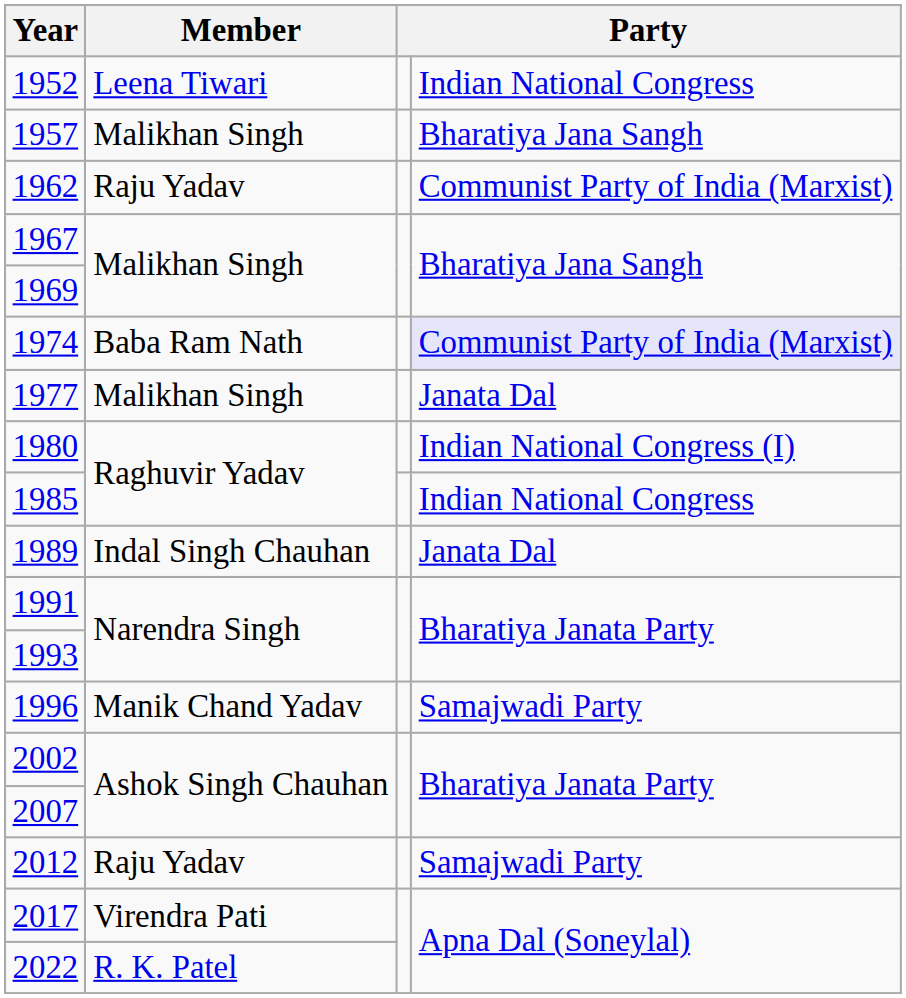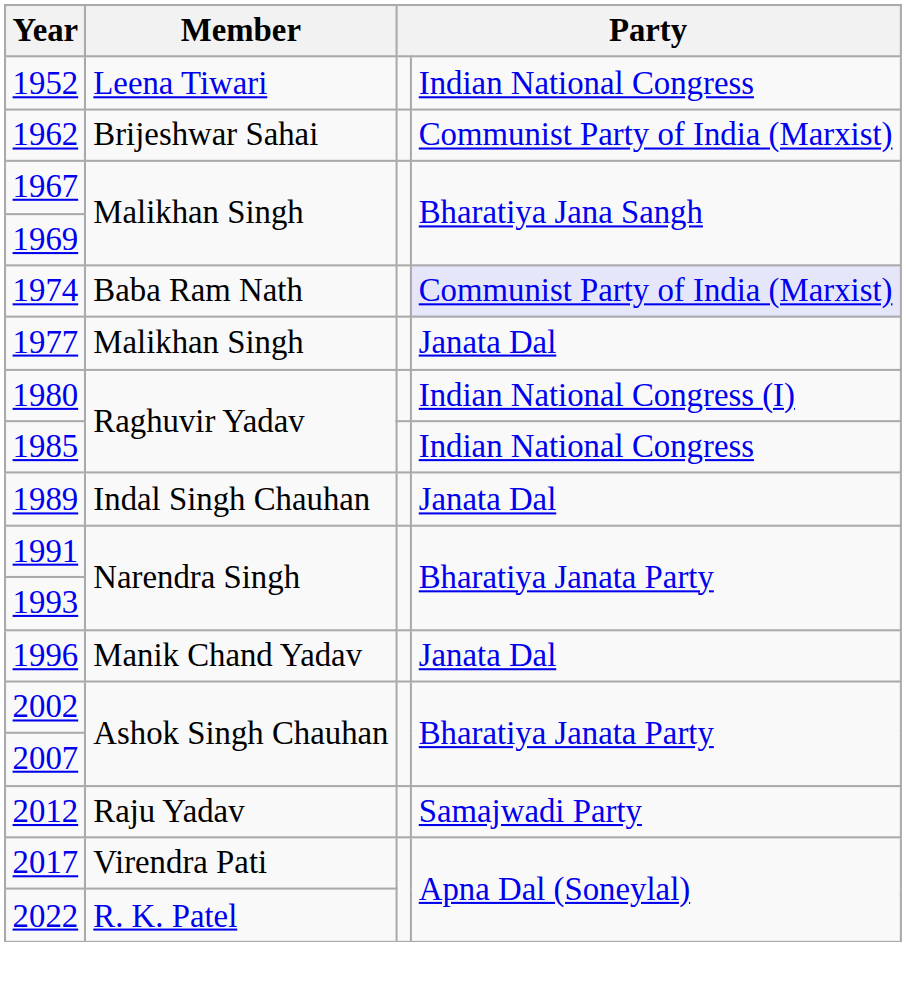- row: (45, 134)
(169, 186) Raju Yadav -> (206, 134) Brijeshwar Sahai
(530, 706) Samajwadi Party -> (487, 654) Janata Dal
